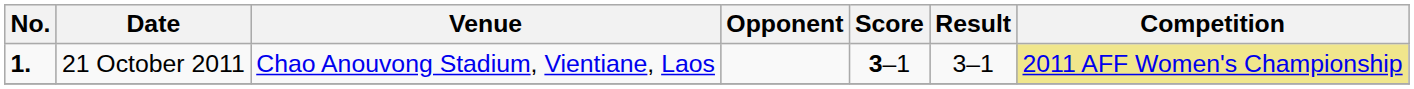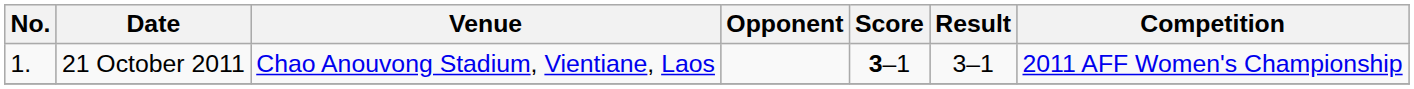(21, 63) bold -> (21, 63) normal
(1213, 63) khaki background -> (1213, 63) no background
